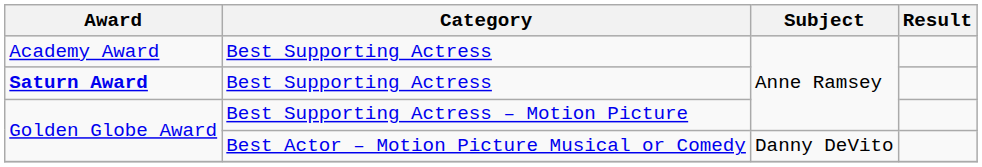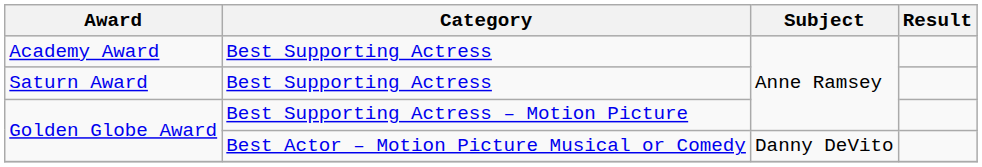(79, 83) bold -> (79, 83) normal
